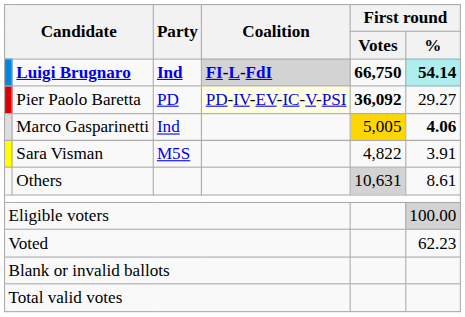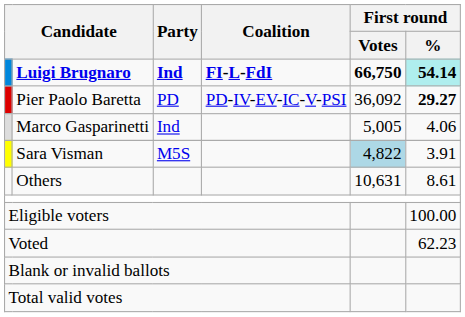(239, 72) lightgrey background -> (239, 72) no background
(276, 99) lightyellow background -> (276, 99) no background
(378, 99) bold -> (378, 99) normal
(437, 99) normal -> (437, 99) bold
(382, 126) gold background -> (382, 126) no background
(441, 126) bold -> (441, 126) normal
(382, 153) no background -> (382, 153) lightblue background
(378, 180) lightgrey background -> (378, 180) no background
(433, 216) lightgrey background -> (433, 216) no background
